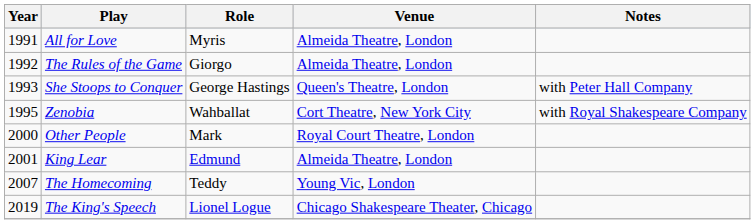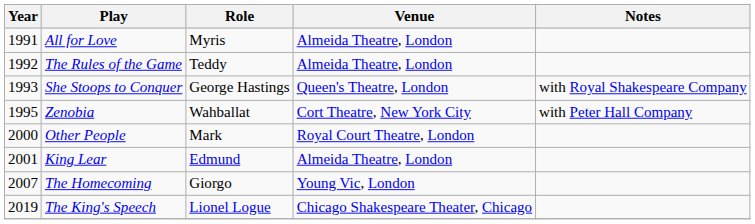(210, 64) Giorgo -> (208, 64) Teddy
(616, 87) with Peter Hall Company -> (643, 87) with Royal Shakespeare Company
(643, 111) with Royal Shakespeare Company -> (616, 111) with Peter Hall Company
(208, 183) Teddy -> (210, 183) Giorgo
